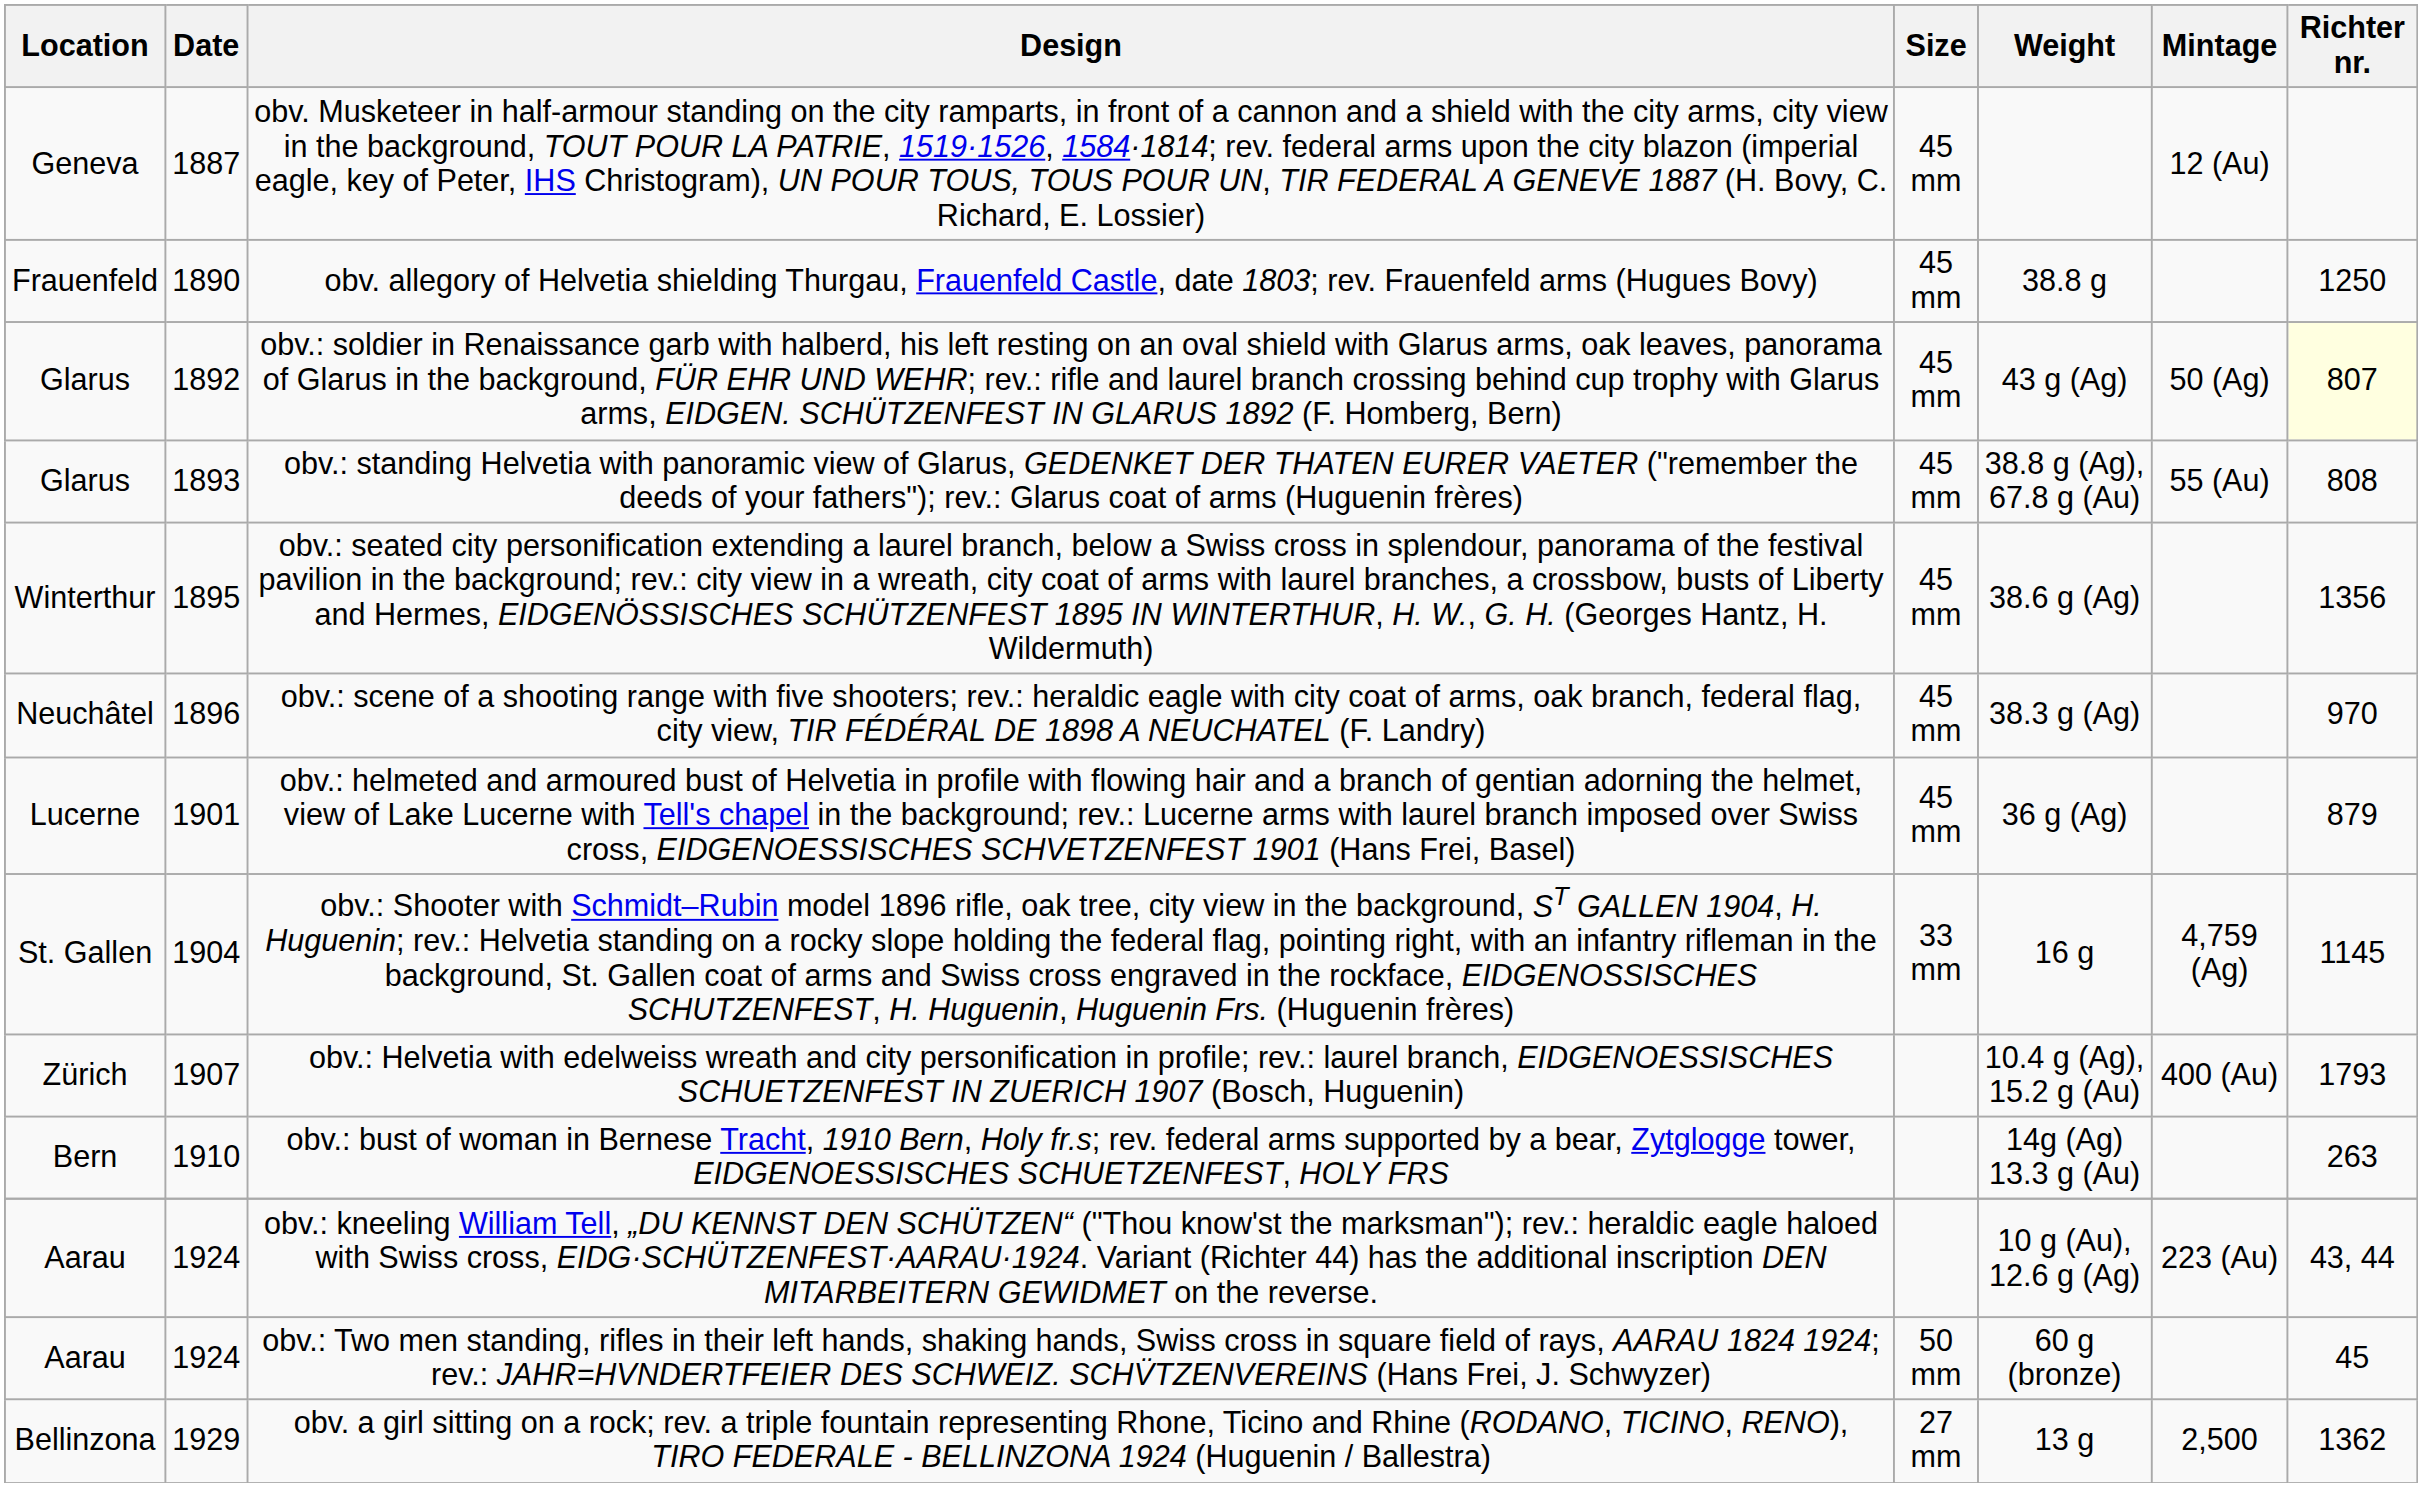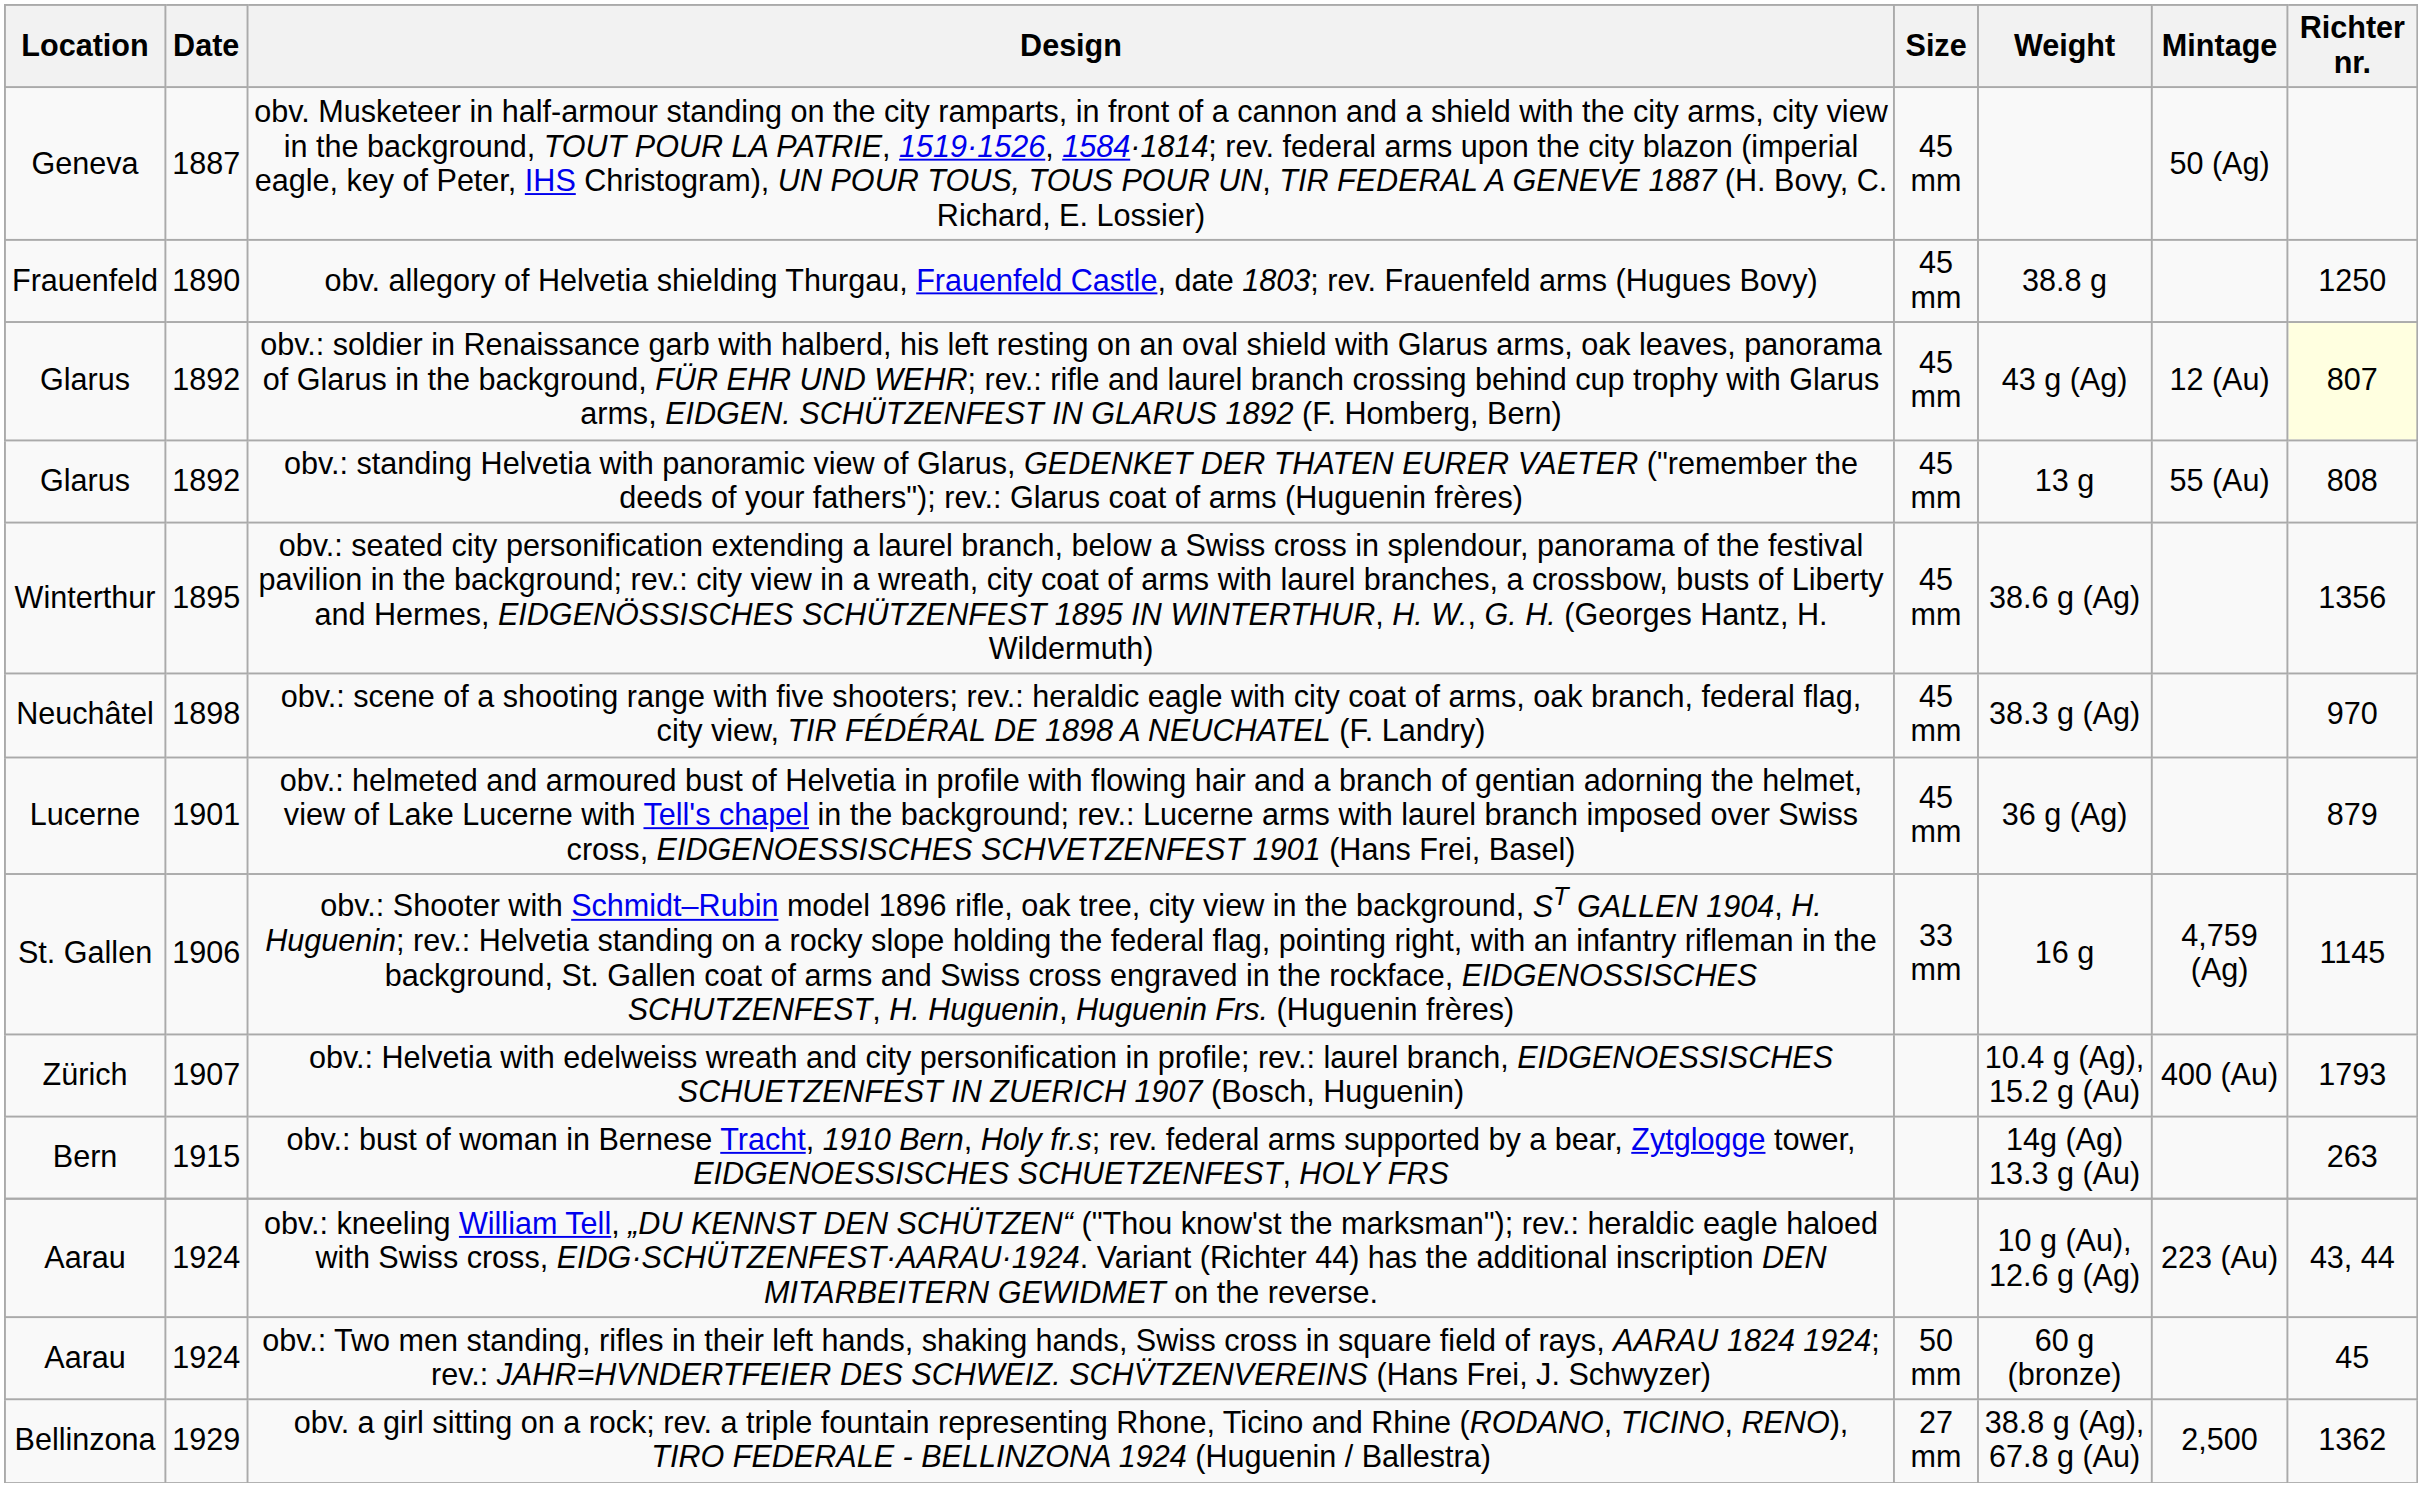(2220, 163) 12 (Au) -> (2220, 163) 50 (Ag)
(2220, 380) 50 (Ag) -> (2220, 380) 12 (Au)
(206, 480) 1893 -> (206, 480) 1892
(2065, 480) 38.8 g (Ag), 67.8 g (Au) -> (2065, 480) 13 g
(206, 714) 1896 -> (206, 714) 1898
(206, 953) 1904 -> (206, 953) 1906
(206, 1157) 1910 -> (206, 1157) 1915
(2065, 1440) 13 g -> (2065, 1440) 38.8 g (Ag), 67.8 g (Au)
